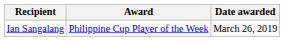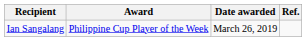+ column: (291, 12)
